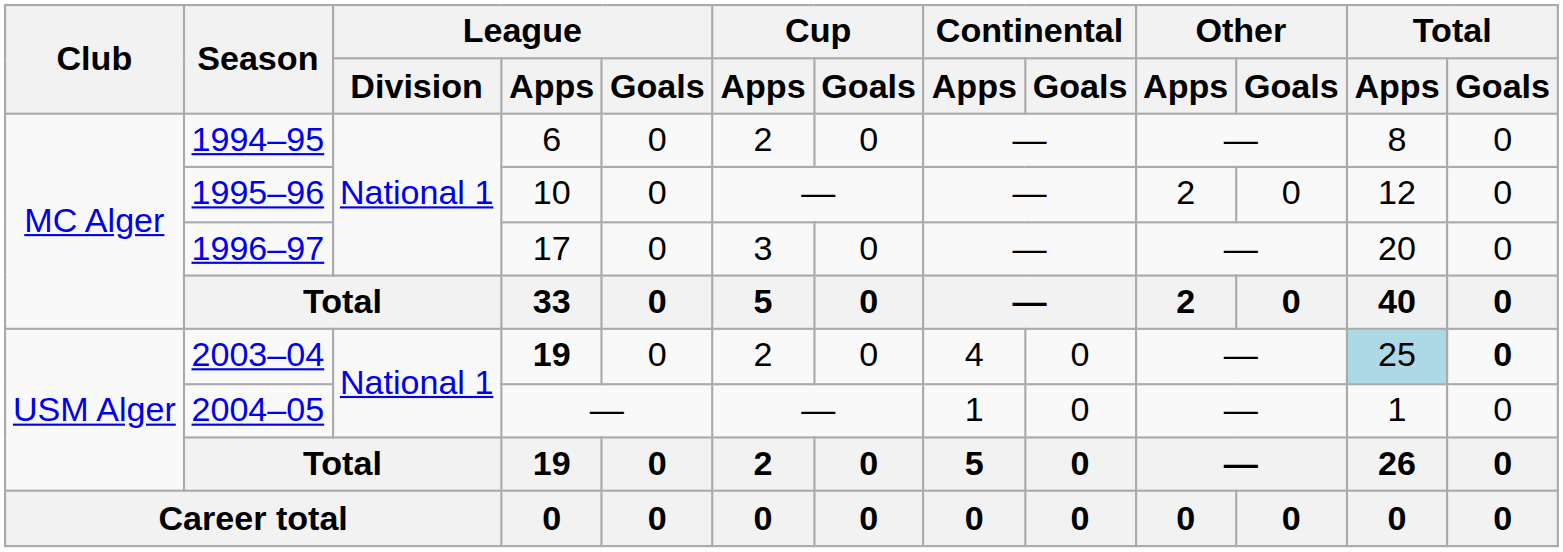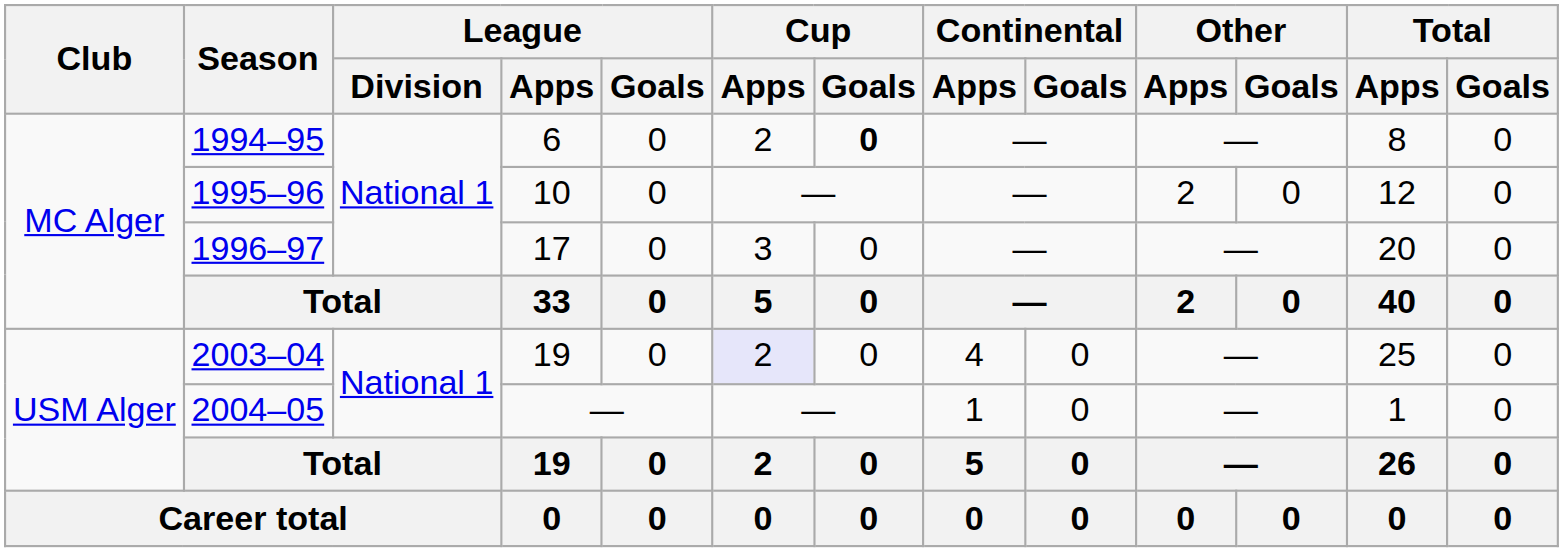(869, 139) normal -> (869, 139) bold
(552, 355) bold -> (552, 355) normal
(763, 355) no background -> (763, 355) lavender background
(1397, 355) lightblue background -> (1397, 355) no background
(1503, 355) bold -> (1503, 355) normal
